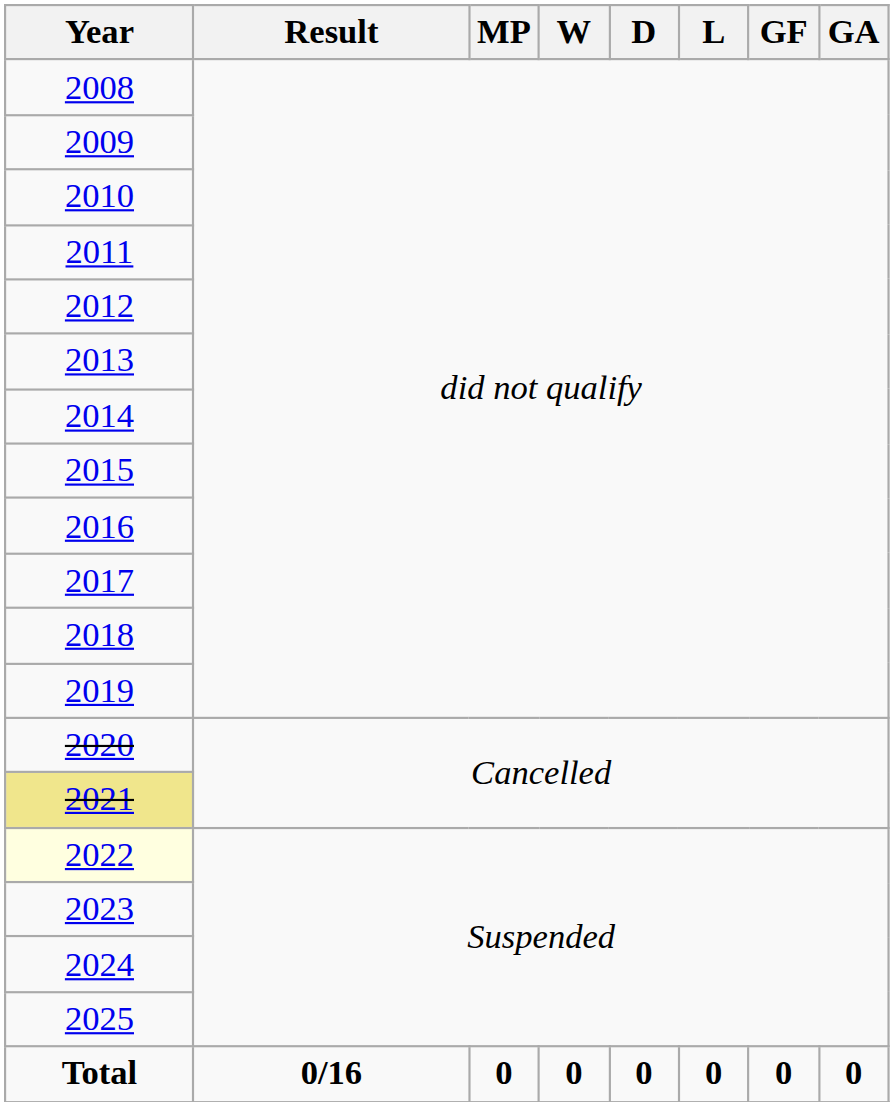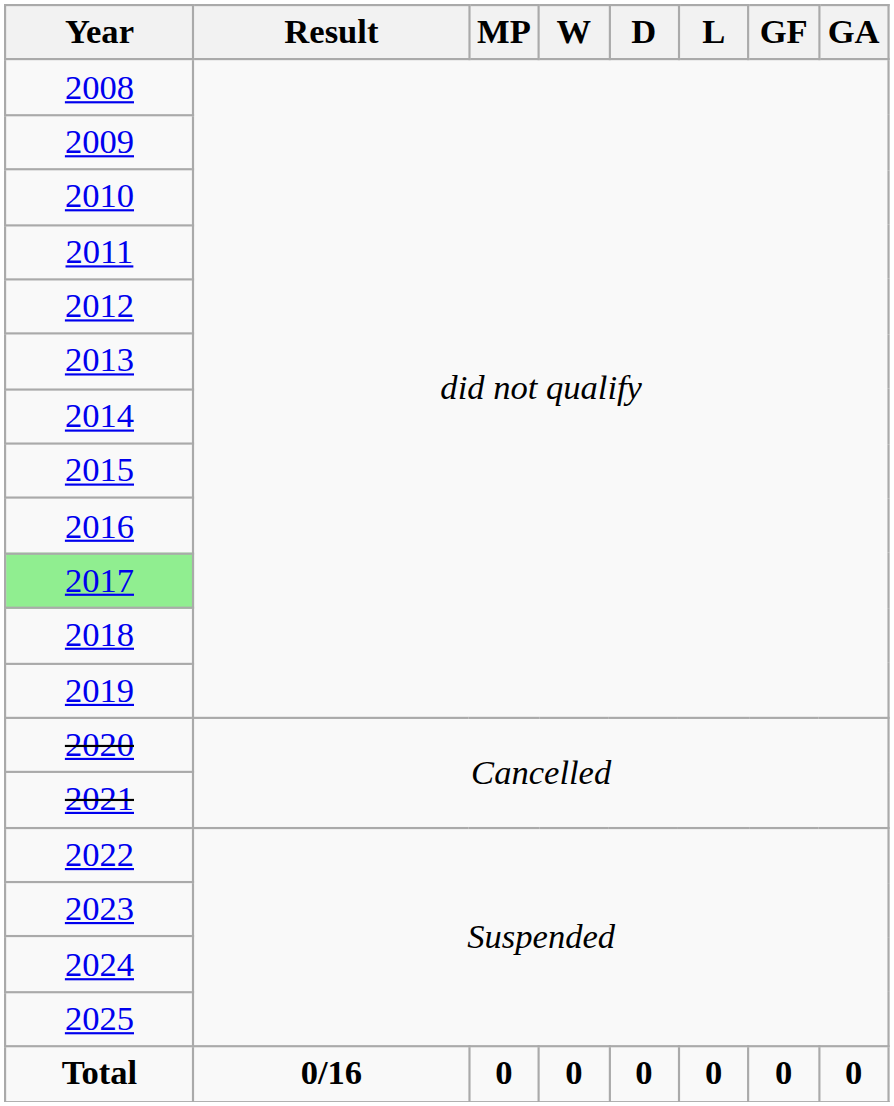(99, 580) no background -> (99, 580) lightgreen background
(99, 799) khaki background -> (99, 799) no background
(99, 854) lightyellow background -> (99, 854) no background
